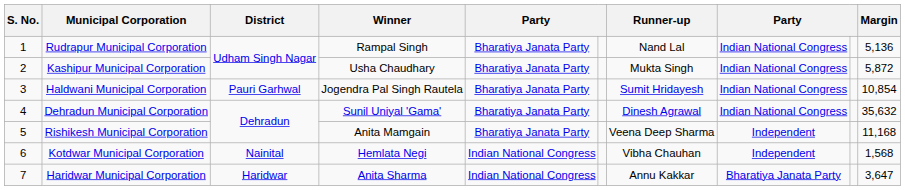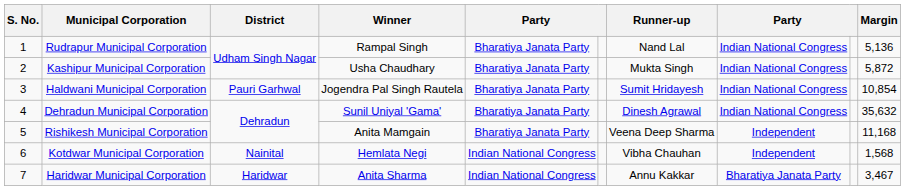(879, 174) 3,647 -> (879, 174) 3,467
